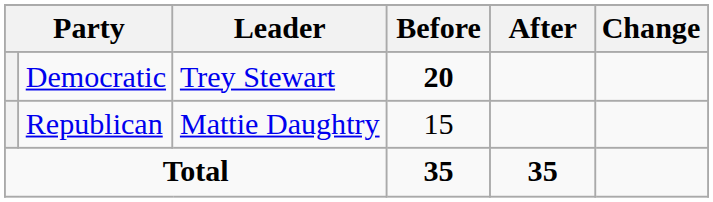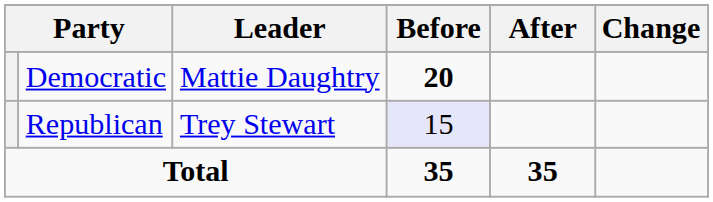(257, 76) Trey Stewart -> (280, 76) Mattie Daughtry
(280, 123) Mattie Daughtry -> (257, 123) Trey Stewart
(439, 123) no background -> (439, 123) lavender background
